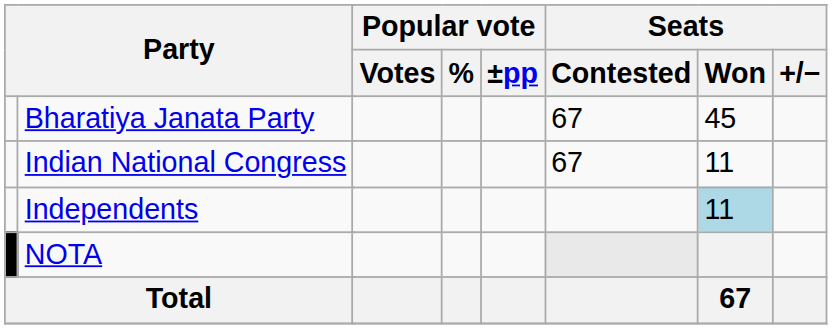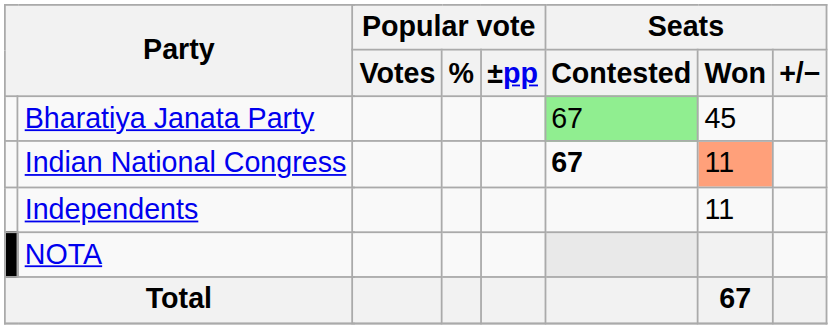(567, 118) no background -> (567, 118) lightgreen background
(567, 163) normal -> (567, 163) bold
(719, 163) no background -> (719, 163) lightsalmon background
(719, 208) lightblue background -> (719, 208) no background
